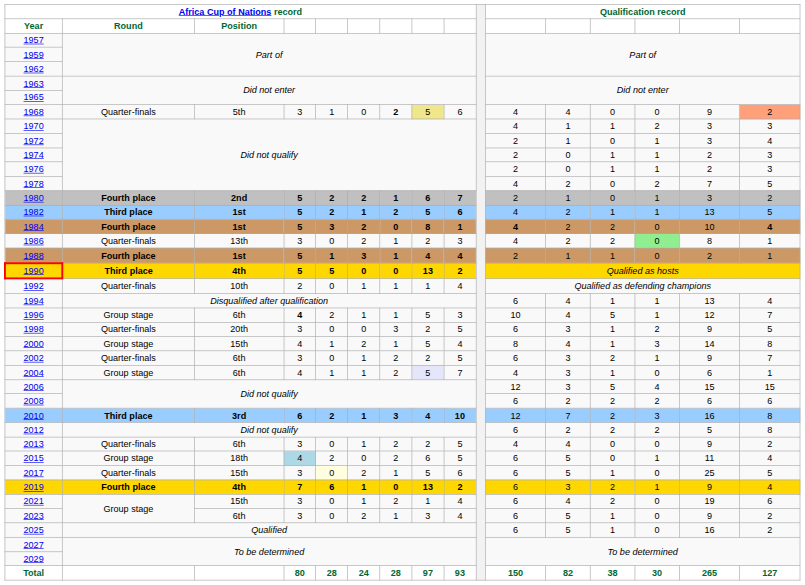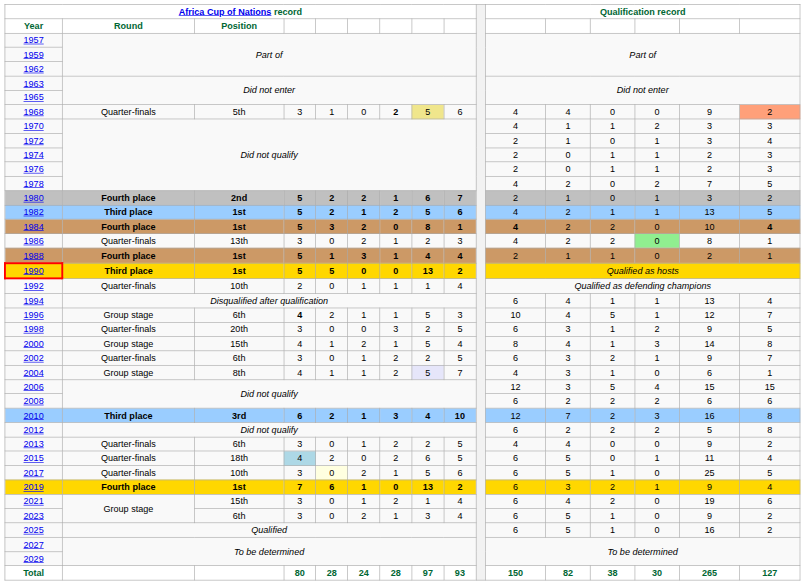(239, 271) 4th -> (239, 271) 1st
(239, 373) 6th -> (239, 373) 8th
(128, 459) Group stage -> (128, 459) Quarter-finals
(239, 473) 15th -> (239, 473) 10th
(239, 487) 4th -> (239, 487) 1st
